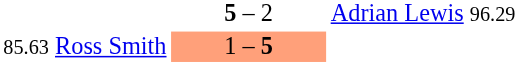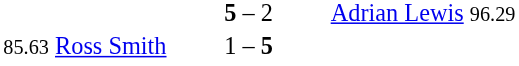(249, 46) lightsalmon background -> (249, 46) no background
